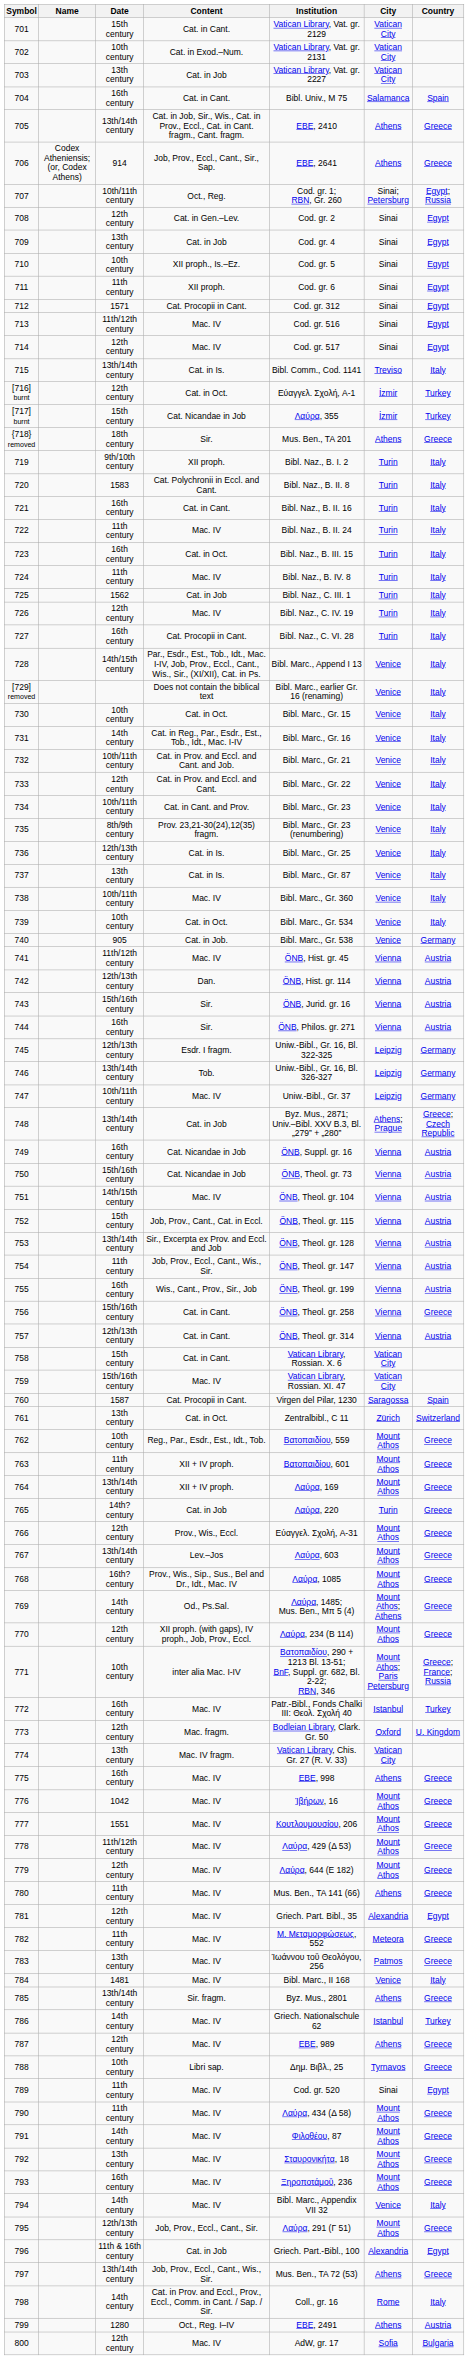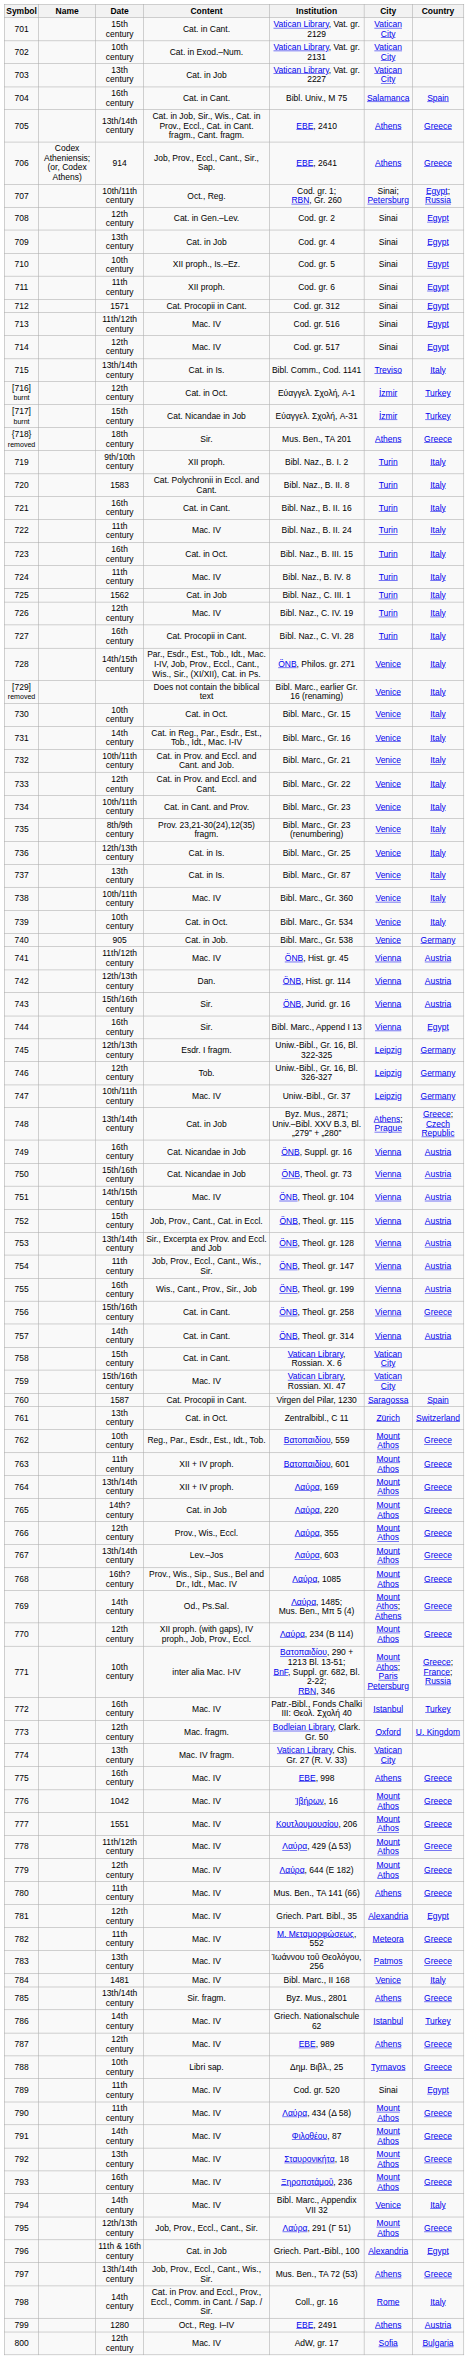(317, 416) Λαύρα, 355 -> (317, 416) Εύαγγελ. Σχολή, A-31
(317, 664) Bibl. Marc., Append I 13 -> (317, 664) ÖNB, Philos. gr. 271
(317, 1027) ÖNB, Philos. gr. 271 -> (317, 1027) Bibl. Marc., Append I 13
(438, 1027) Austria -> (438, 1027) Egypt
(120, 1073) 13th/14th century -> (120, 1073) 12th century
(120, 1335) 12th/13th century -> (120, 1335) 14th century
(388, 1510) Turin -> (388, 1510) Mount Athos
(317, 1533) Εύαγγελ. Σχολή, A-31 -> (317, 1533) Λαύρα, 355
